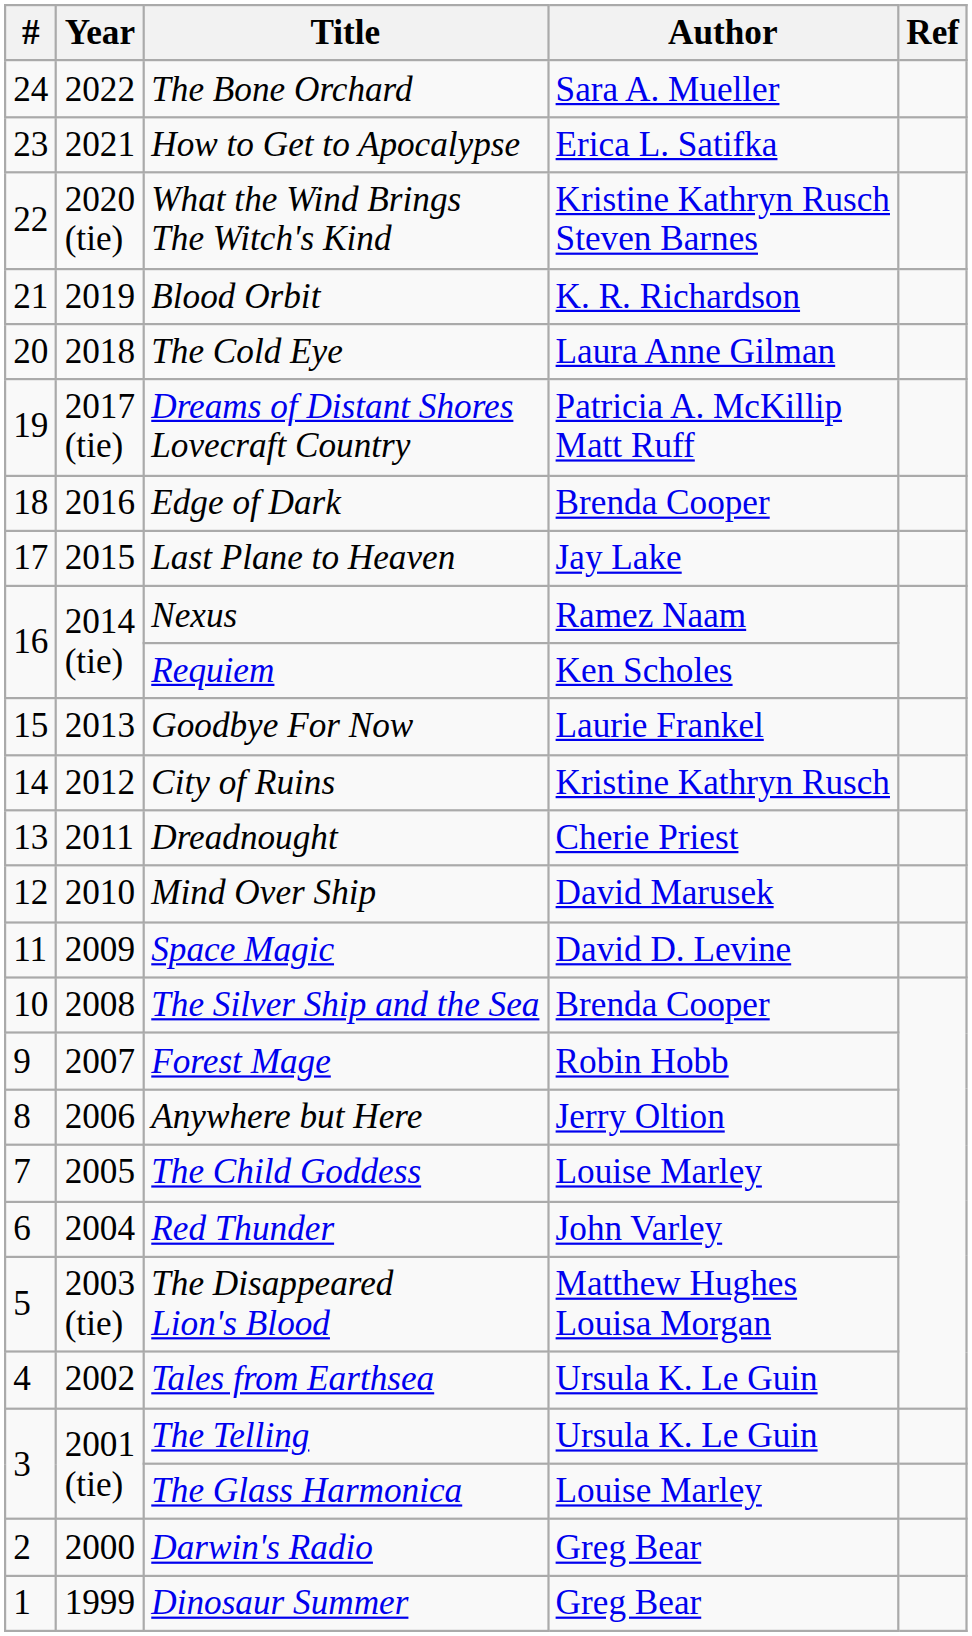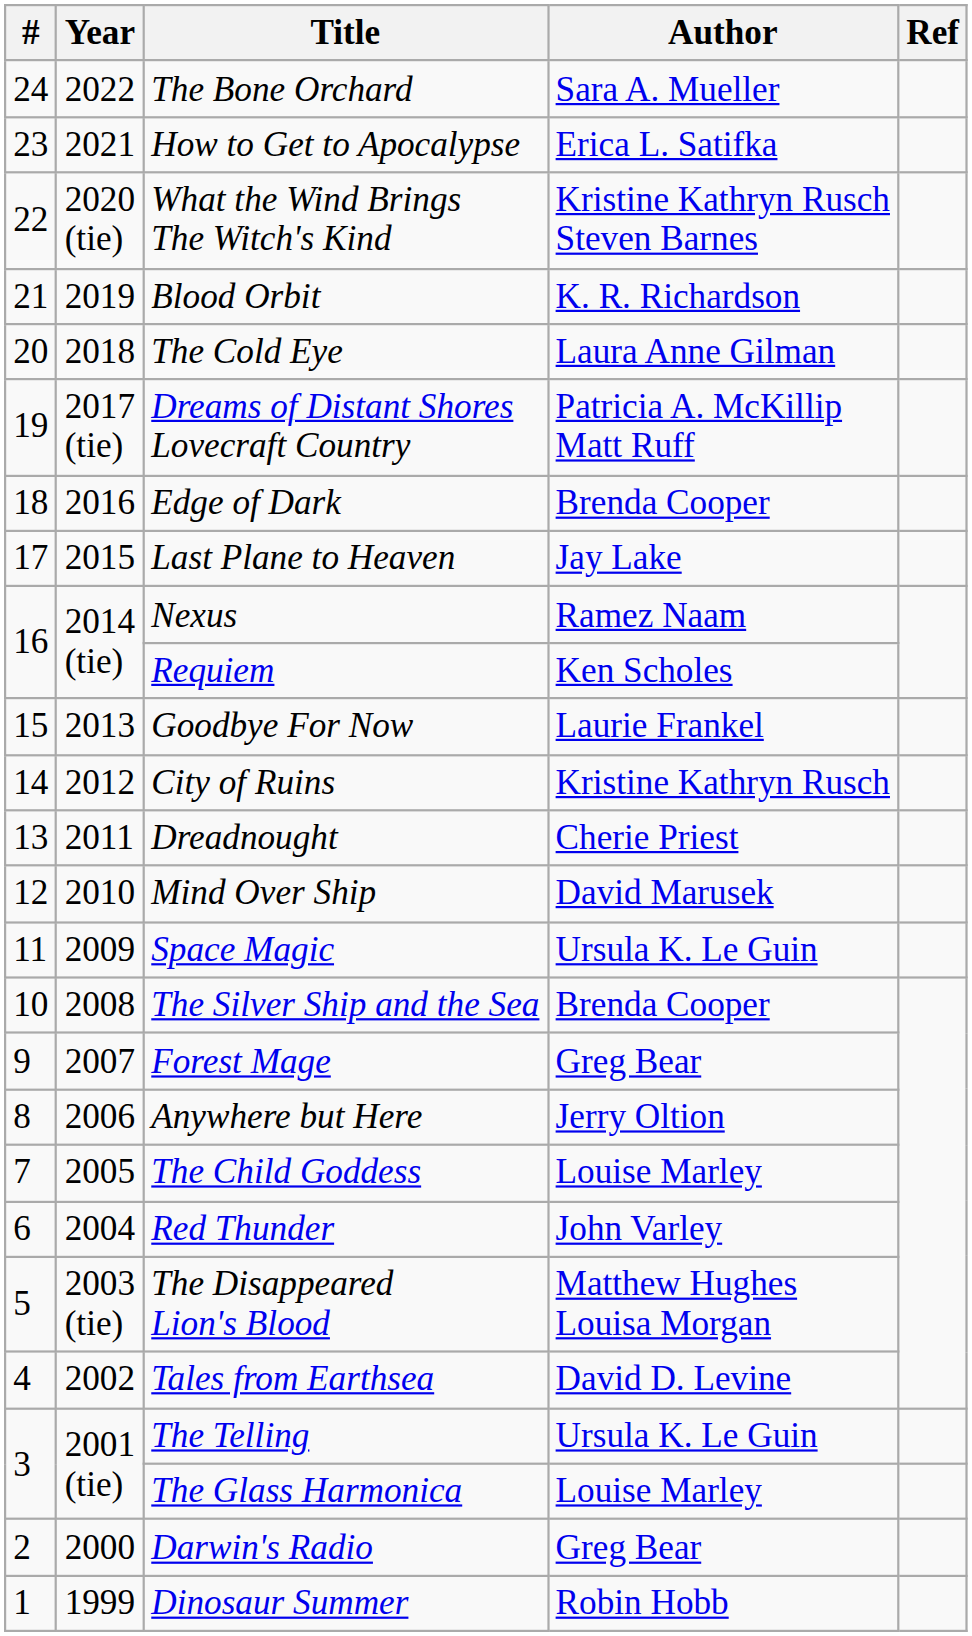(673, 948) David D. Levine -> (687, 948) Ursula K. Le Guin
(642, 1060) Robin Hobb -> (628, 1060) Greg Bear
(687, 1379) Ursula K. Le Guin -> (673, 1379) David D. Levine
(628, 1602) Greg Bear -> (642, 1602) Robin Hobb
